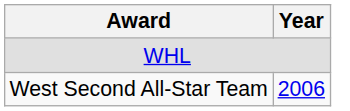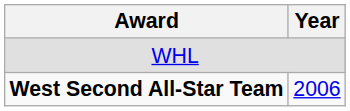(139, 88) normal -> (147, 88) bold
